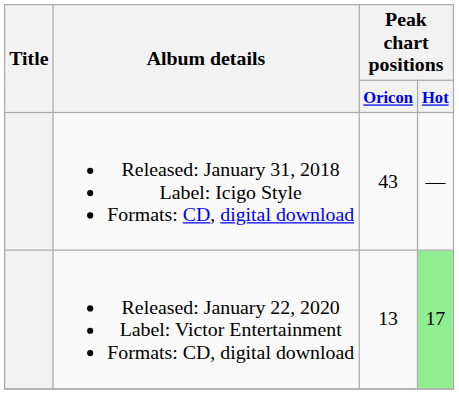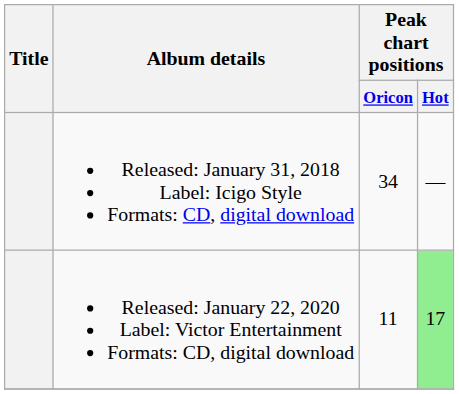(388, 181) 43 -> (388, 181) 34
(388, 319) 13 -> (388, 319) 11
